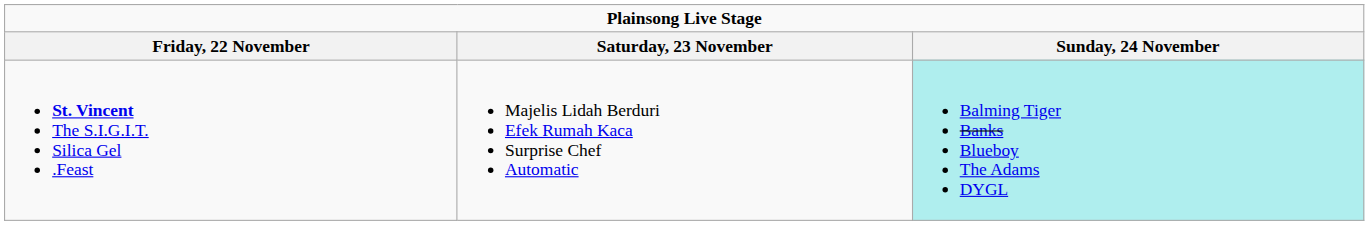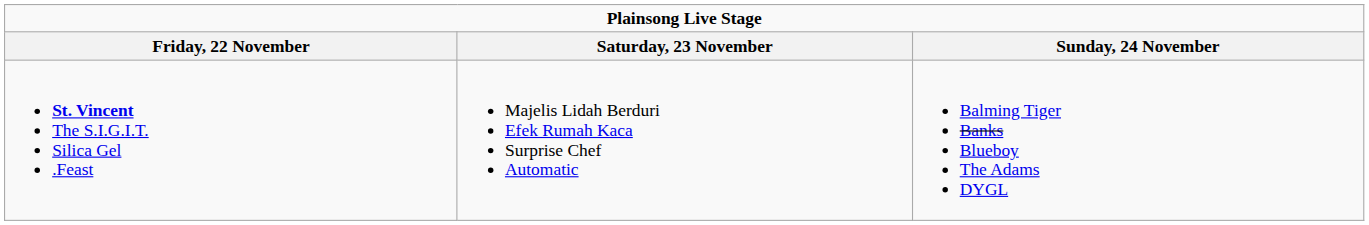(1138, 150) paleturquoise background -> (1138, 150) no background
